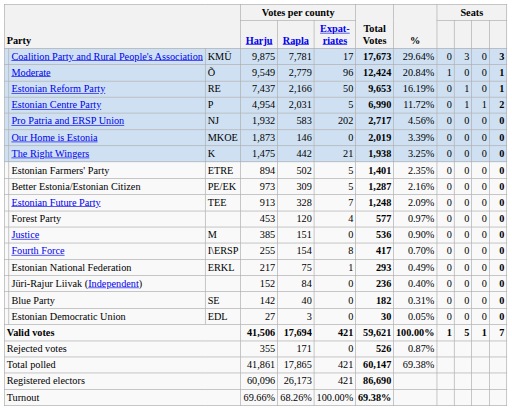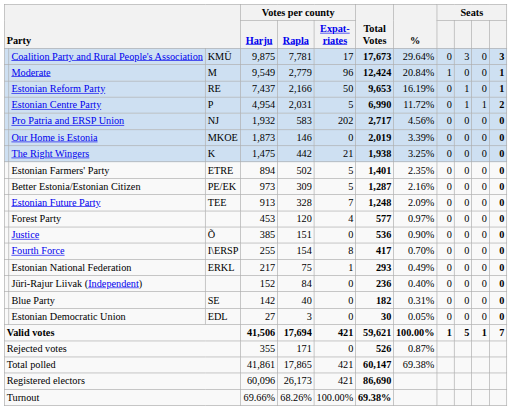(211, 72) Õ -> (212, 72) M
(212, 235) M -> (211, 235) Õ
